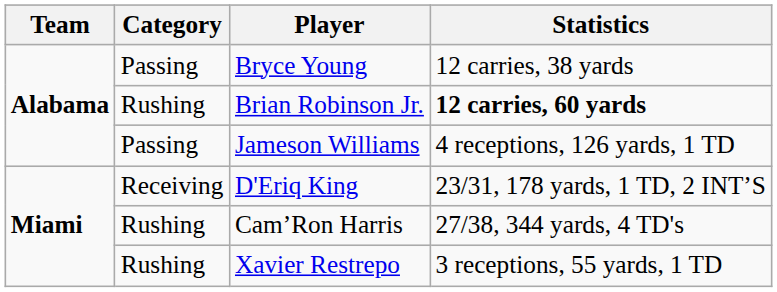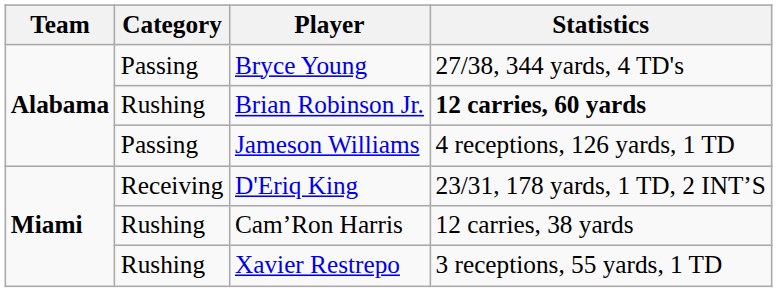(535, 64) 12 carries, 38 yards -> (560, 64) 27/38, 344 yards, 4 TD's
(560, 225) 27/38, 344 yards, 4 TD's -> (535, 225) 12 carries, 38 yards
